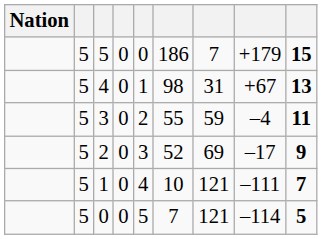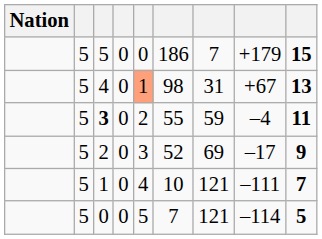(143, 86) no background -> (143, 86) lightsalmon background
(104, 119) normal -> (104, 119) bold
